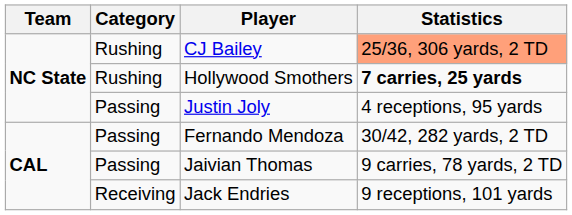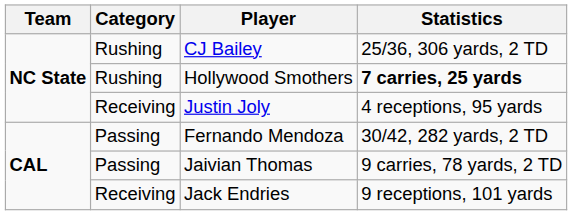(455, 48) lightsalmon background -> (455, 48) no background
(127, 107) Passing -> (135, 107) Receiving
